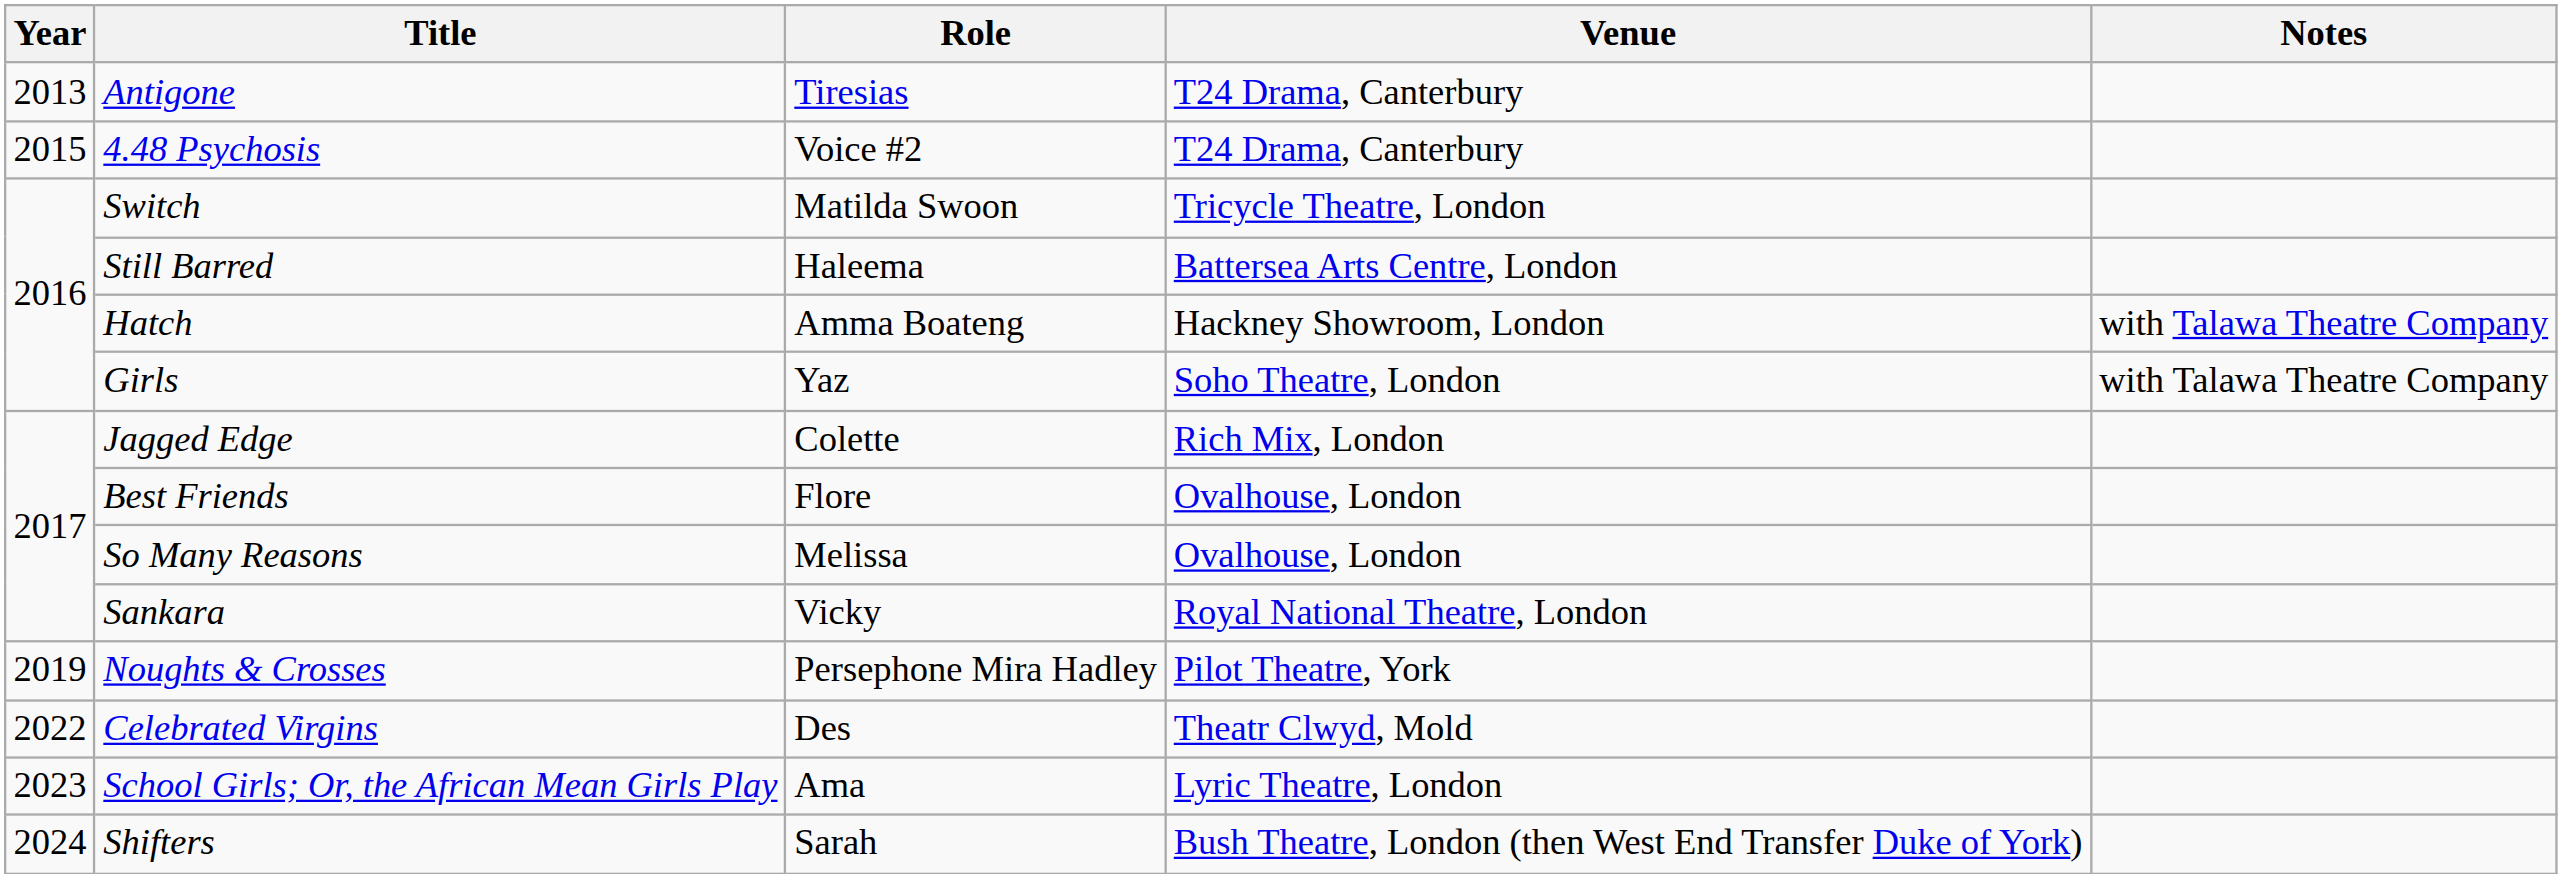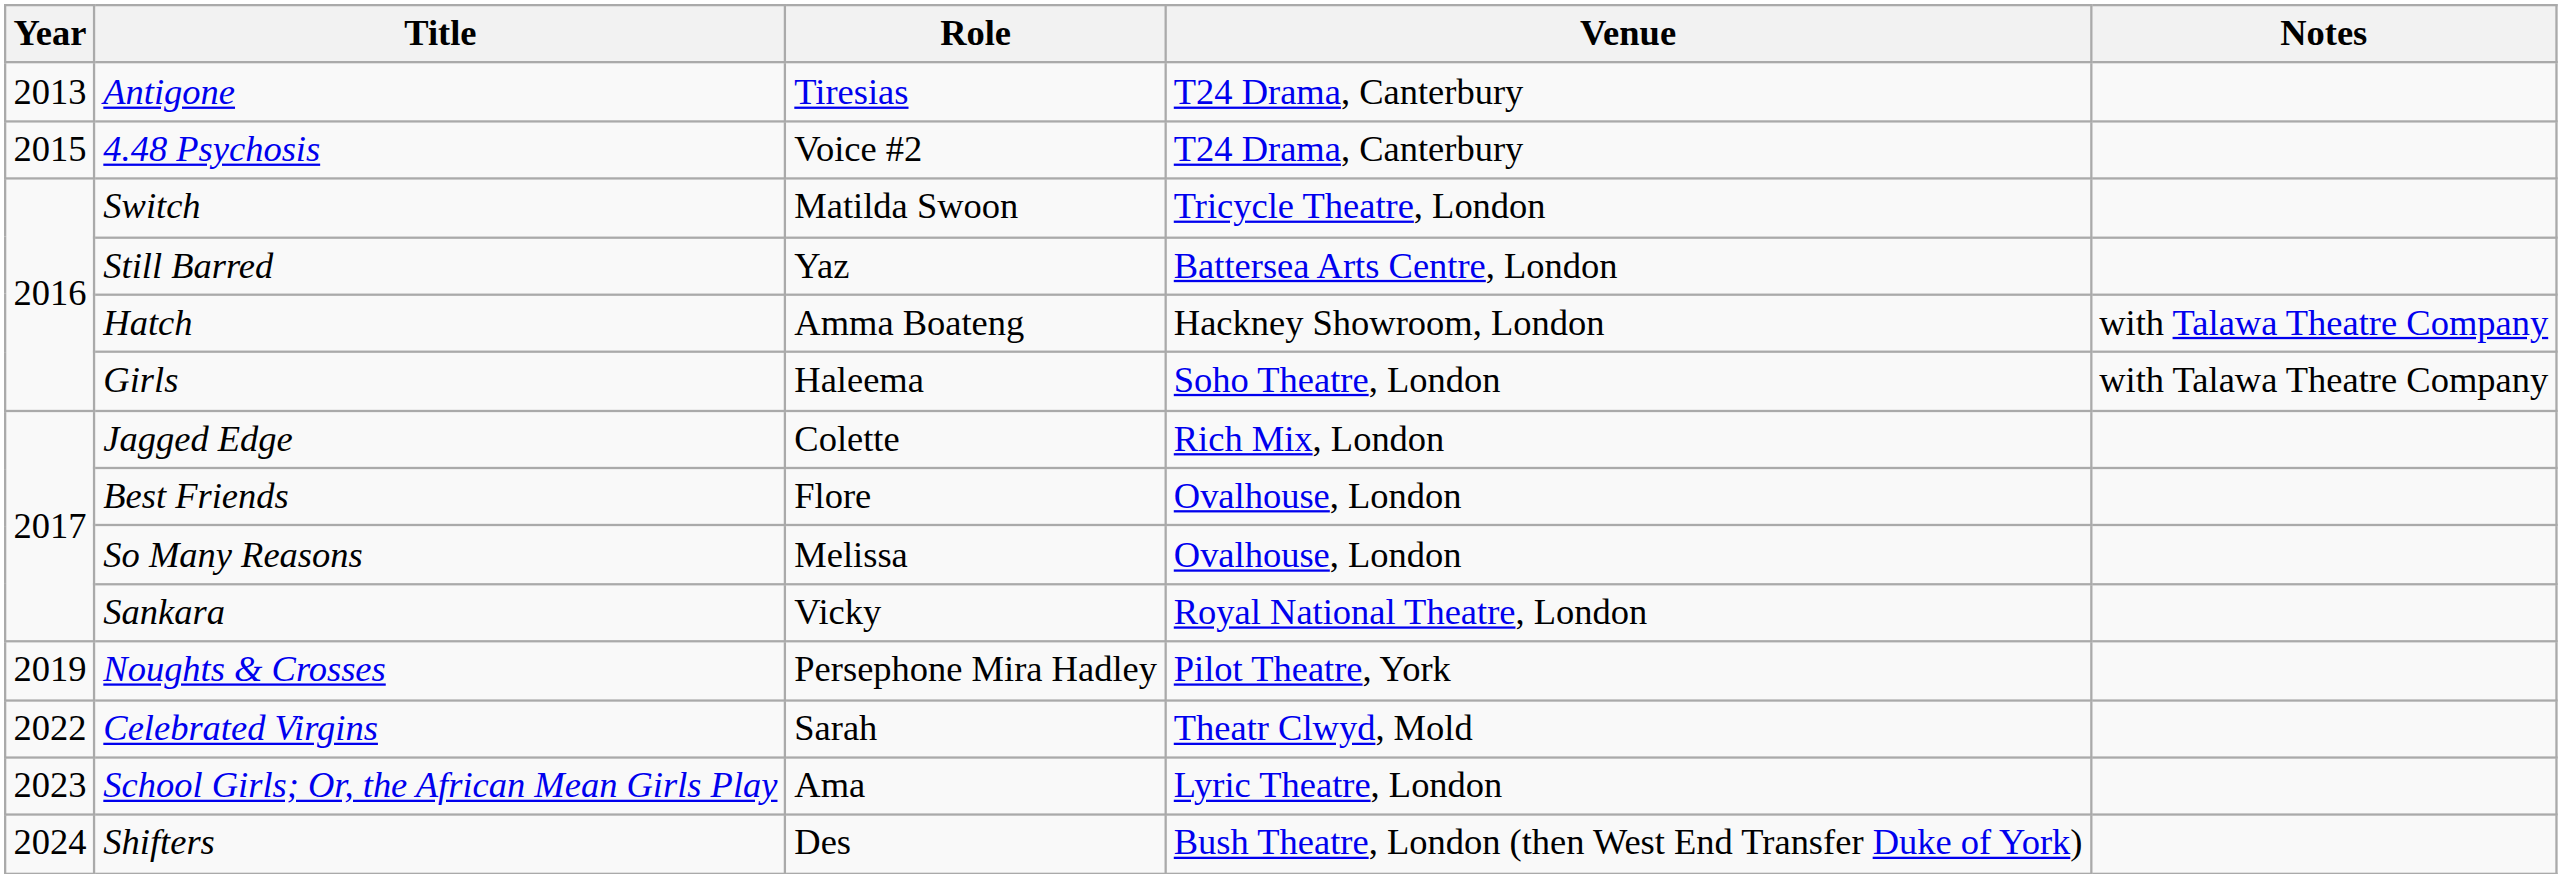(859, 264) Haleema -> (822, 264) Yaz
(822, 380) Yaz -> (859, 380) Haleema
(823, 727) Des -> (836, 727) Sarah
(836, 843) Sarah -> (823, 843) Des
